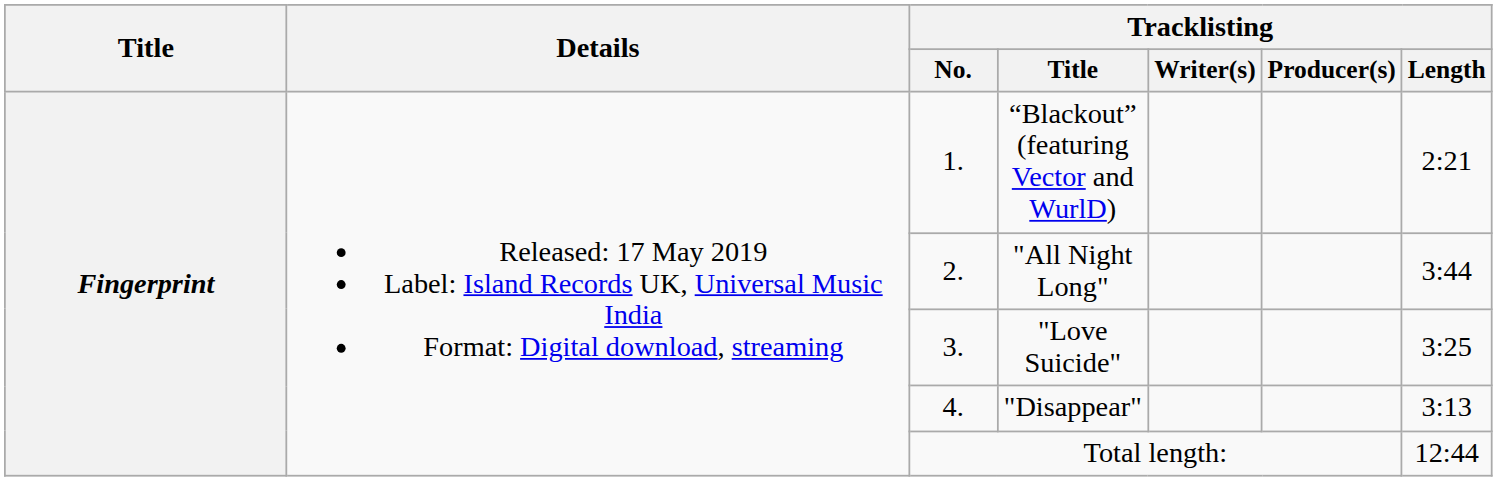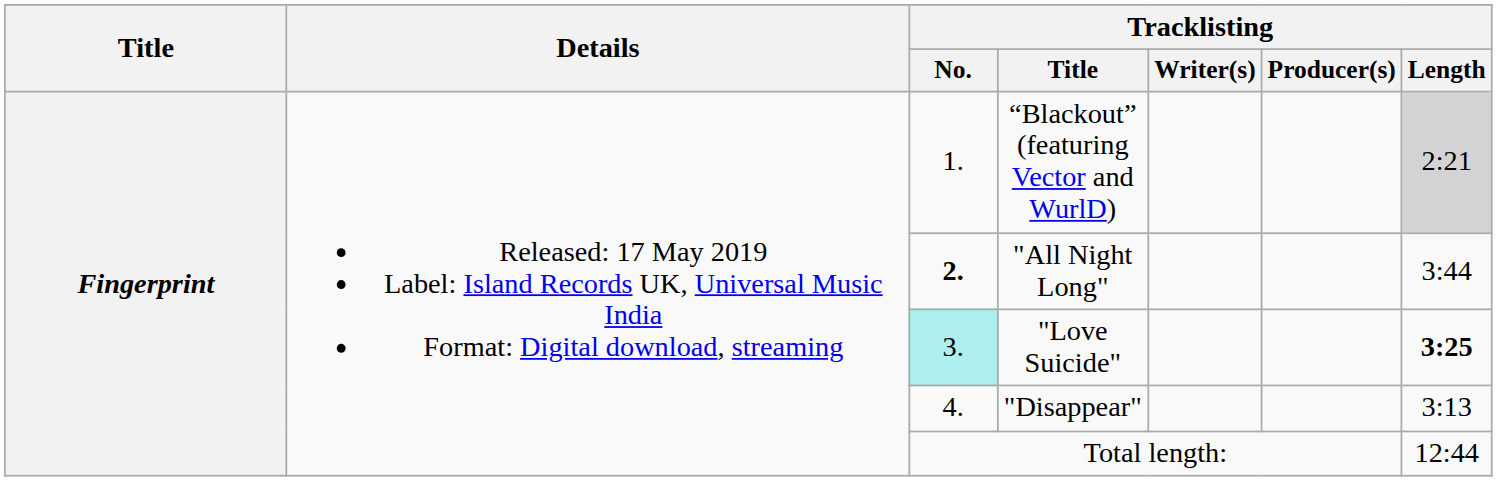(1447, 161) no background -> (1447, 161) lightgrey background
(953, 270) normal -> (953, 270) bold
(953, 347) no background -> (953, 347) paleturquoise background
(1447, 347) normal -> (1447, 347) bold
